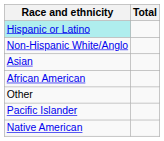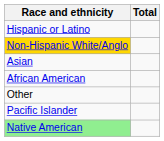(48, 29) paleturquoise background -> (48, 29) no background
(67, 45) no background -> (67, 45) gold background
(45, 128) no background -> (45, 128) lightgreen background
